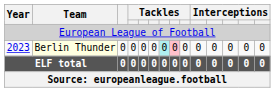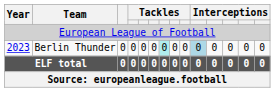(75, 48) lightyellow background -> (75, 48) no background
(175, 48) pink background -> (175, 48) no background
(198, 48) no background -> (198, 48) lightblue background
